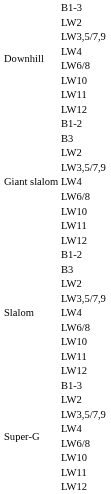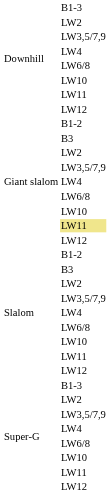(74, 225) no background -> (74, 225) khaki background
